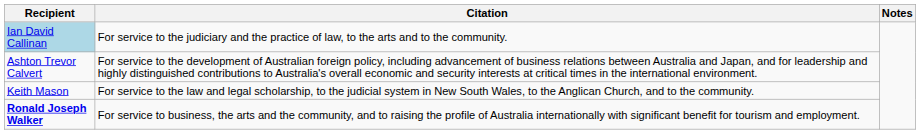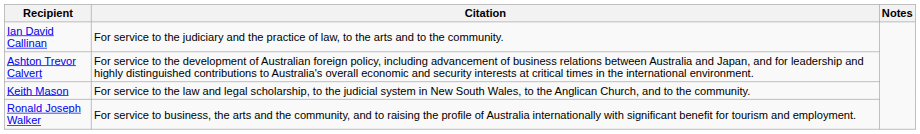(30, 37) lightblue background -> (30, 37) no background
(47, 115) bold -> (44, 115) normal
